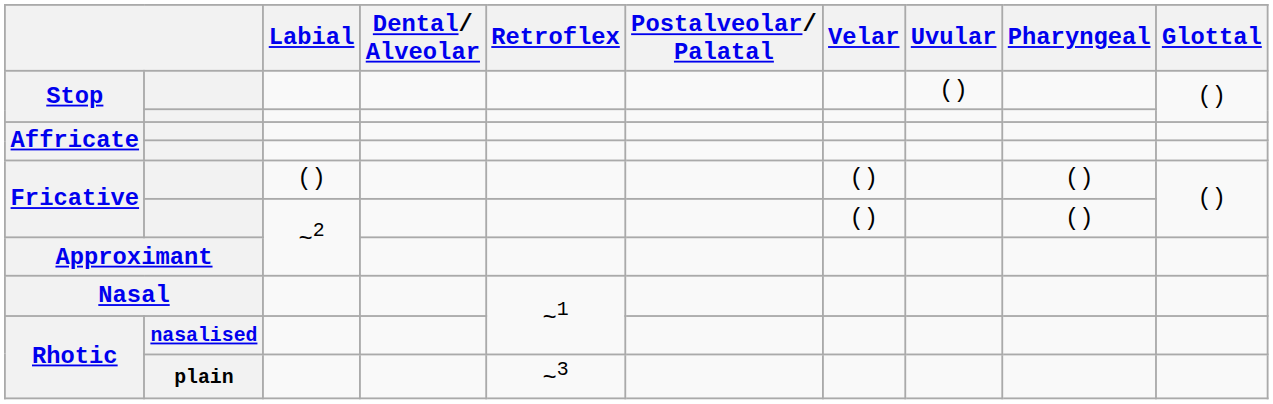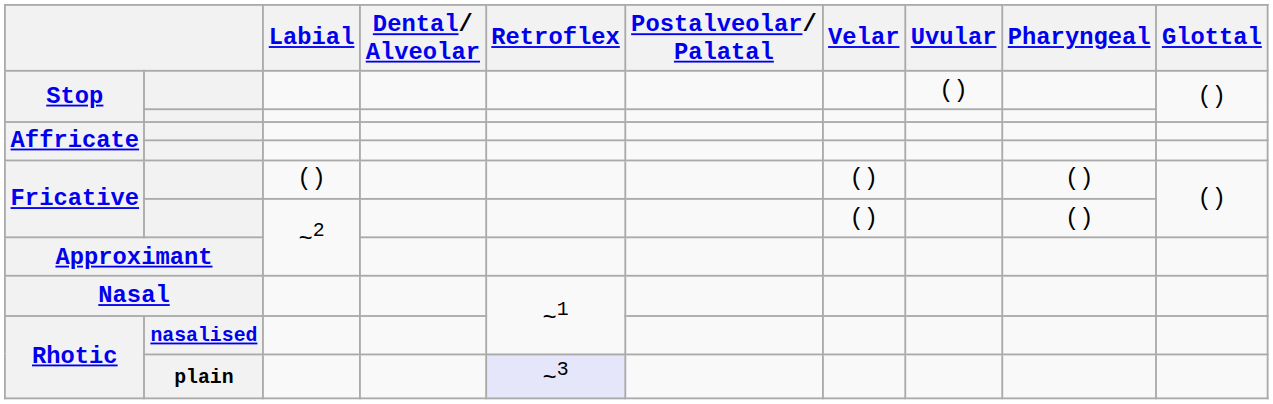(556, 376) no background -> (556, 376) lavender background
